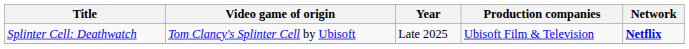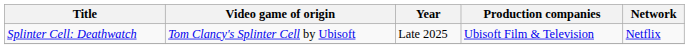(644, 33) bold -> (643, 33) normal
